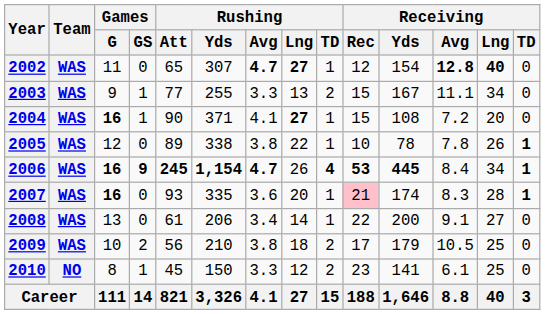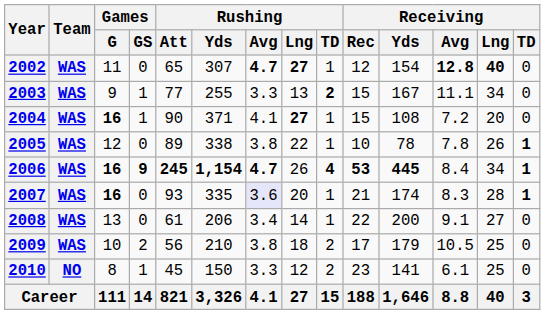(330, 94) normal -> (330, 94) bold
(264, 195) no background -> (264, 195) lavender background
(361, 195) pink background -> (361, 195) no background
